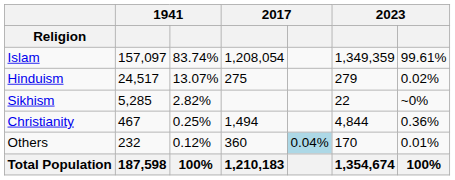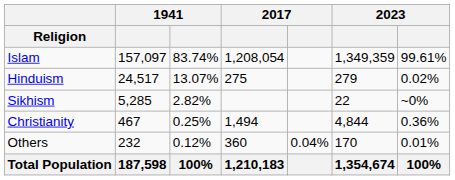(310, 143) lightblue background -> (310, 143) no background
